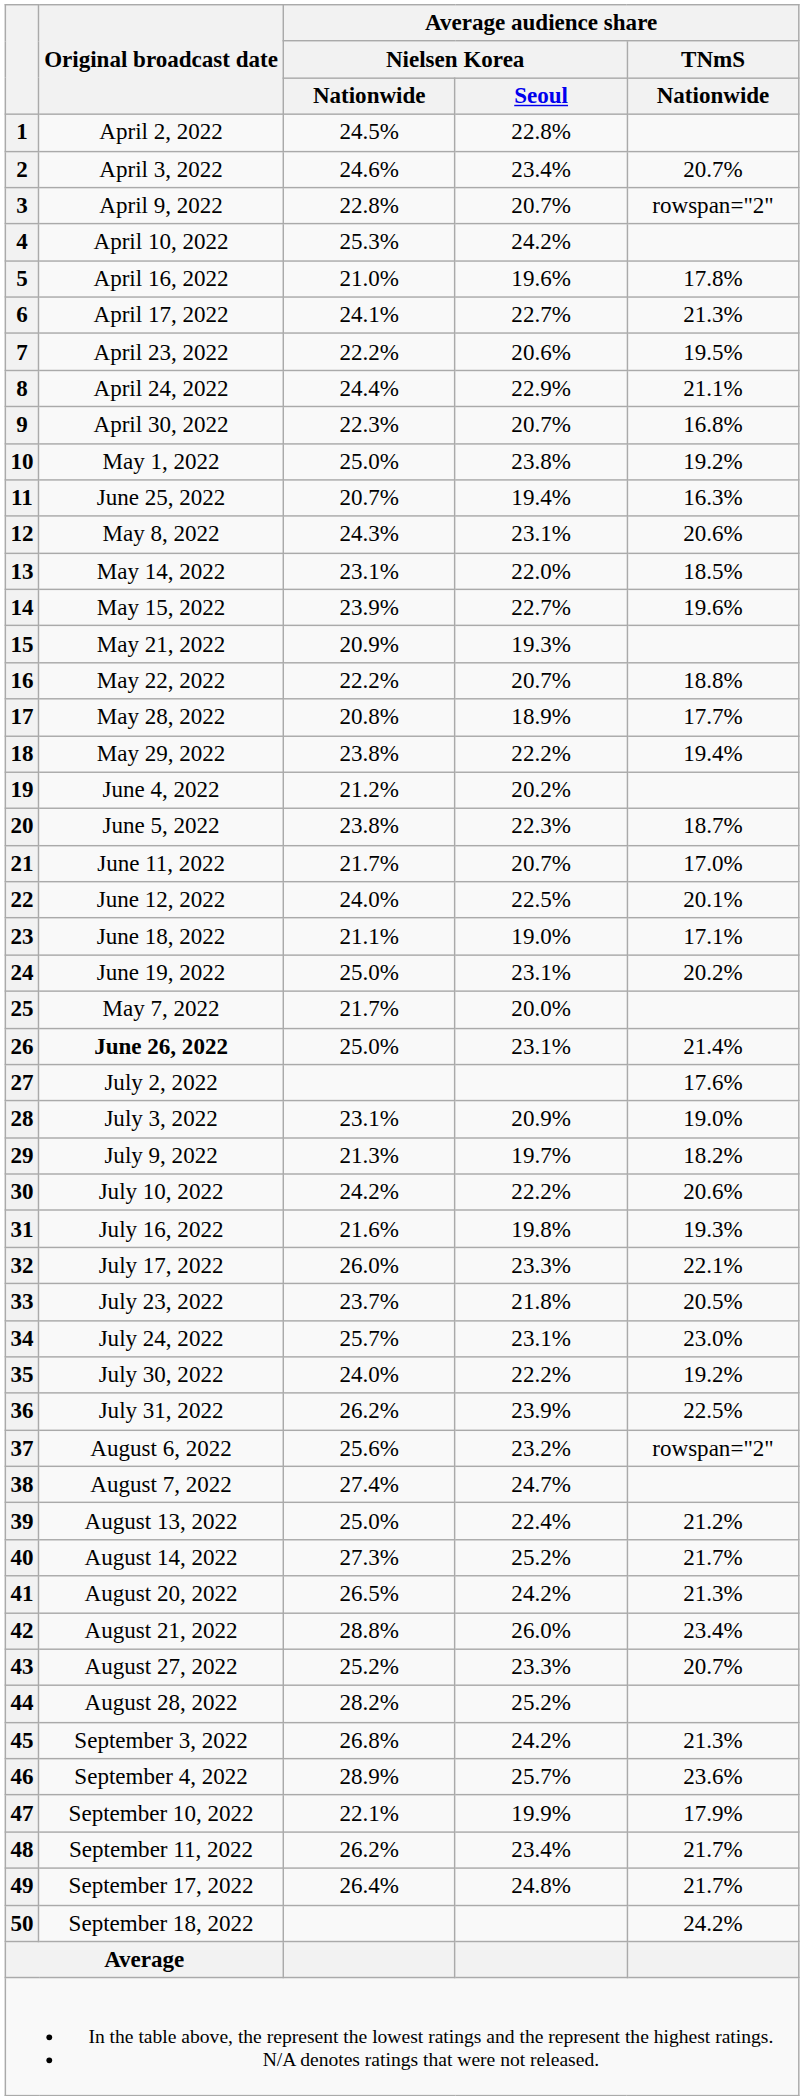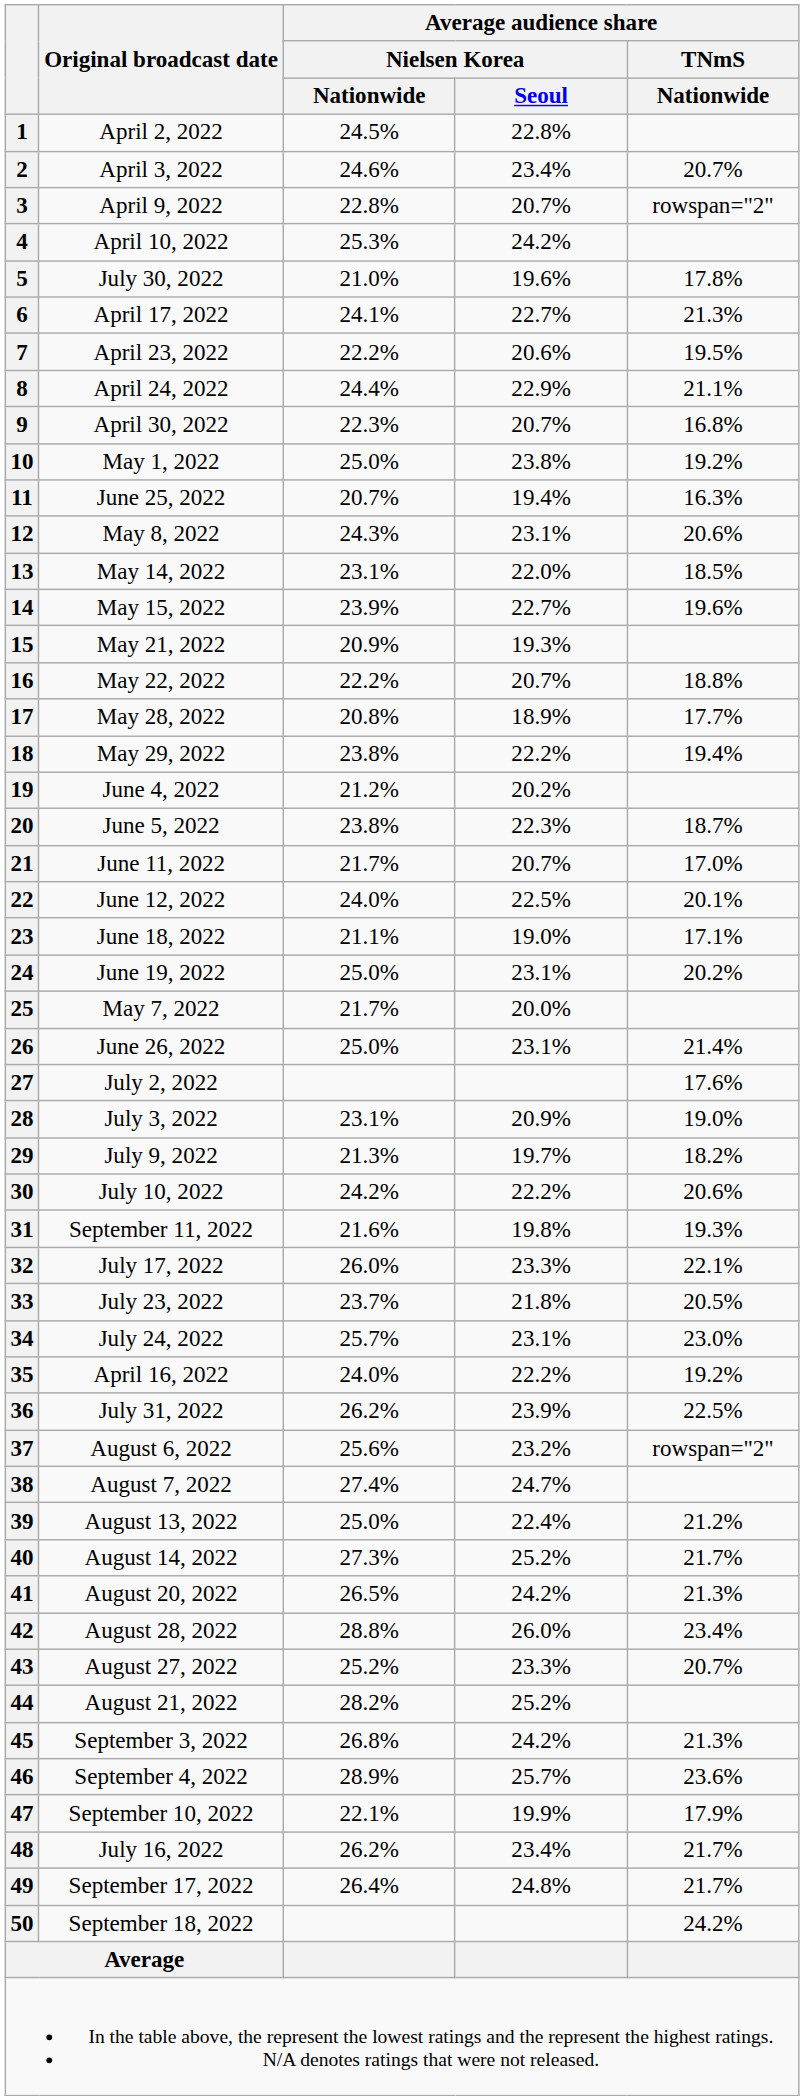(161, 278) April 16, 2022 -> (161, 278) July 30, 2022
(161, 1045) bold -> (161, 1045) normal
(161, 1228) July 16, 2022 -> (161, 1228) September 11, 2022
(161, 1374) July 30, 2022 -> (161, 1374) April 16, 2022
(161, 1630) August 21, 2022 -> (161, 1630) August 28, 2022
(161, 1703) August 28, 2022 -> (161, 1703) August 21, 2022
(161, 1849) September 11, 2022 -> (161, 1849) July 16, 2022
